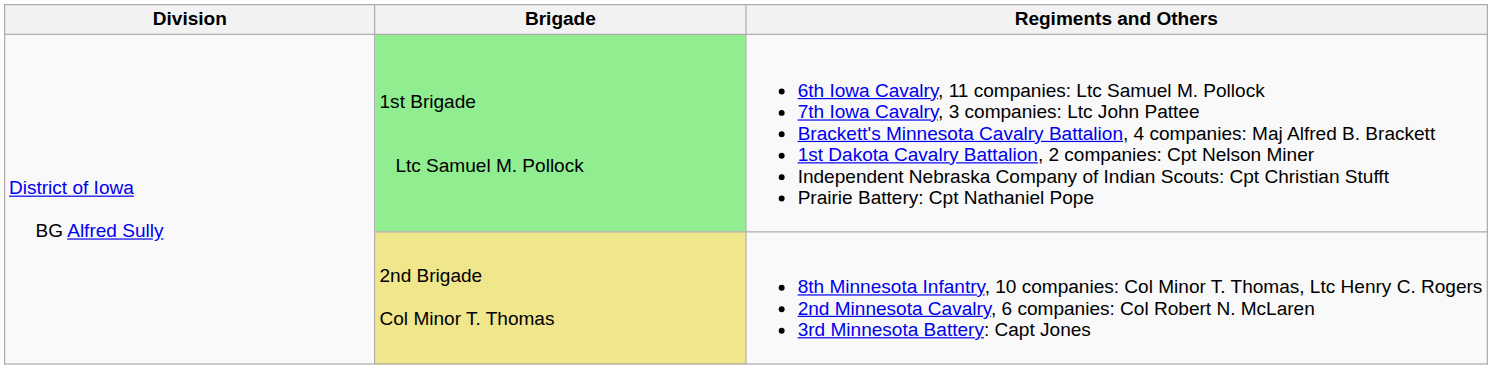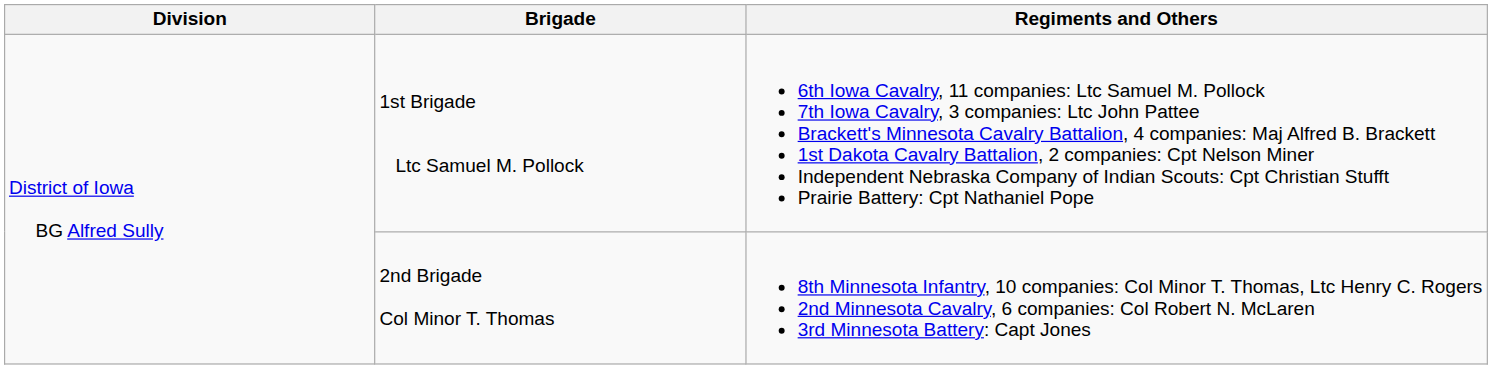(482, 133) lightgreen background -> (482, 133) no background
(467, 297) khaki background -> (467, 297) no background
